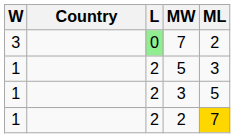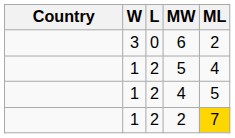columns swapped: (86, 17) <-> (16, 17)
(154, 42) lightgreen background -> (154, 42) no background
(181, 42) 7 -> (181, 42) 6
(215, 68) 3 -> (215, 68) 4
(181, 94) 3 -> (181, 94) 4
